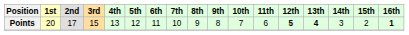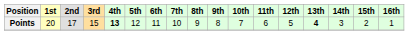(115, 23) normal -> (115, 23) bold
(291, 23) bold -> (291, 23) normal
(391, 23) bold -> (391, 23) normal
